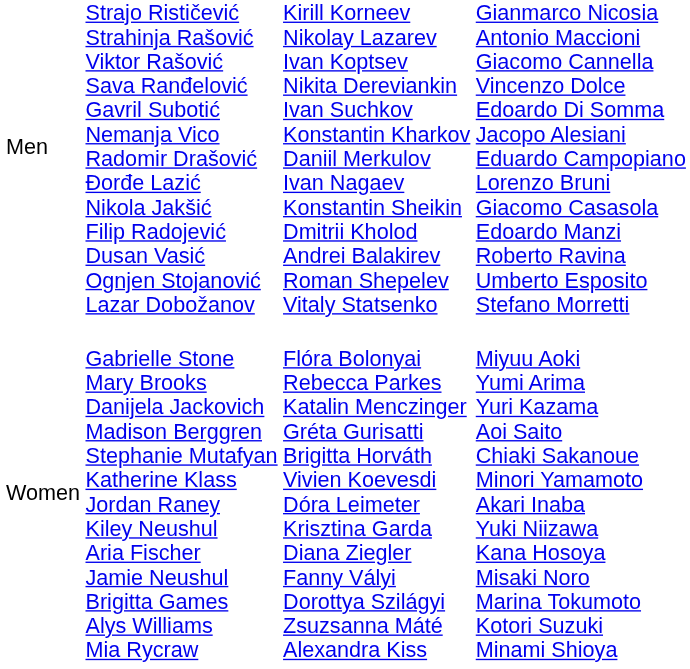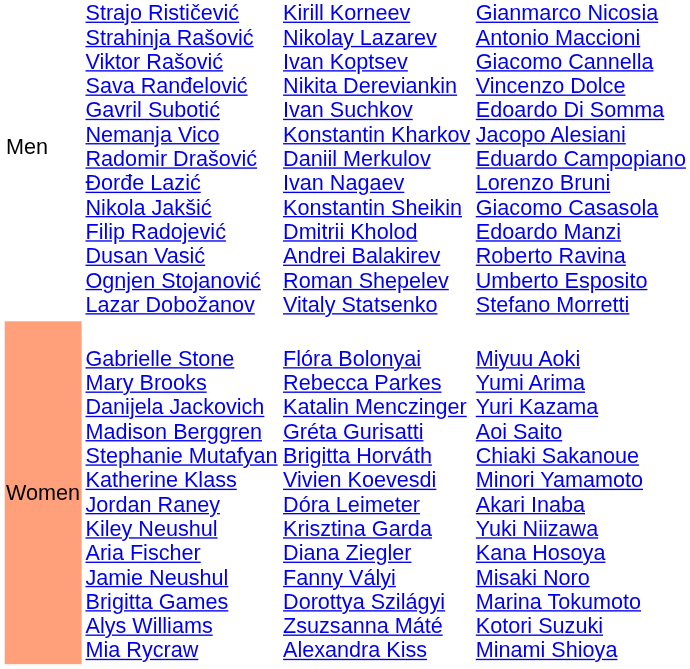(43, 492) no background -> (43, 492) lightsalmon background
